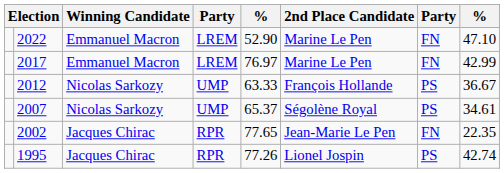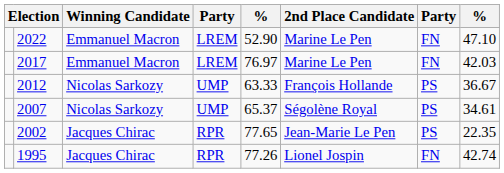(480, 62) 42.99 -> (480, 62) 42.03
(430, 132) FN -> (429, 132) PS
(429, 156) PS -> (430, 156) FN
